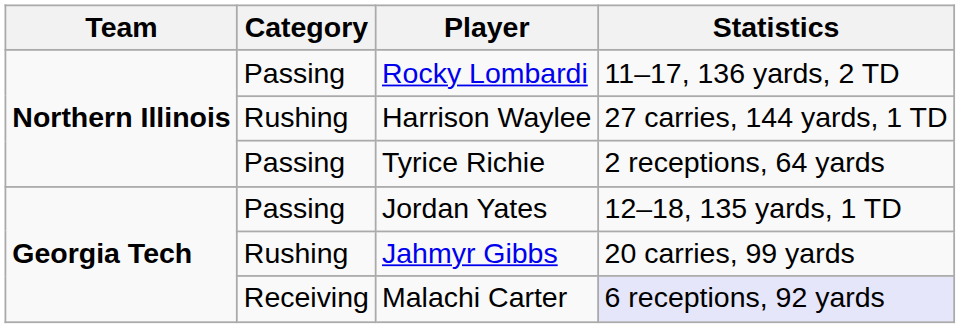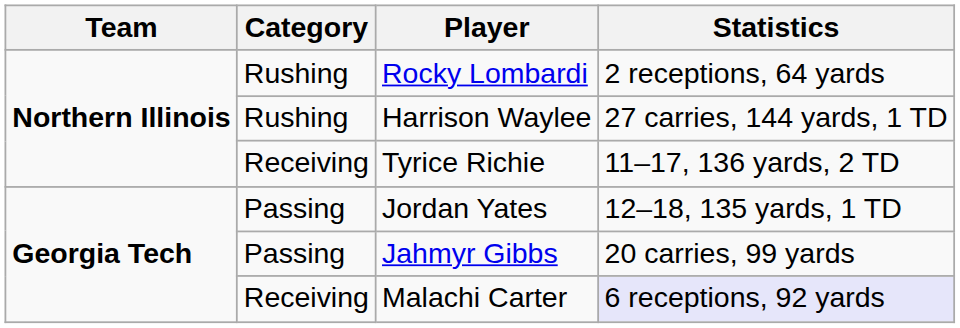(294, 72) Passing -> (296, 72) Rushing
(752, 72) 11–17, 136 yards, 2 TD -> (745, 72) 2 receptions, 64 yards
(294, 163) Passing -> (306, 163) Receiving
(745, 163) 2 receptions, 64 yards -> (752, 163) 11–17, 136 yards, 2 TD
(296, 253) Rushing -> (294, 253) Passing
